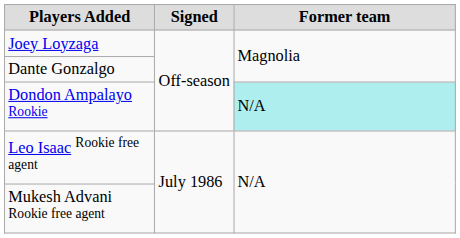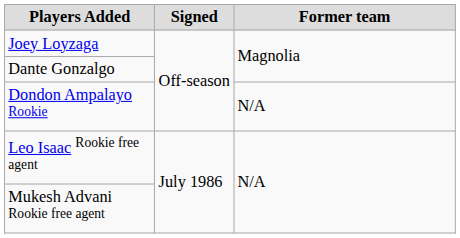(252, 106) paleturquoise background -> (252, 106) no background
